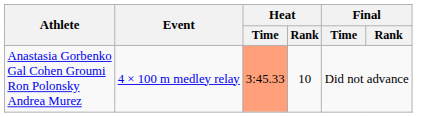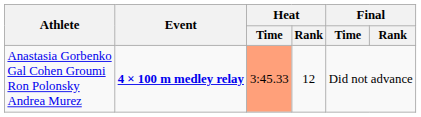(179, 79) normal -> (181, 79) bold
(305, 79) 10 -> (309, 79) 12
